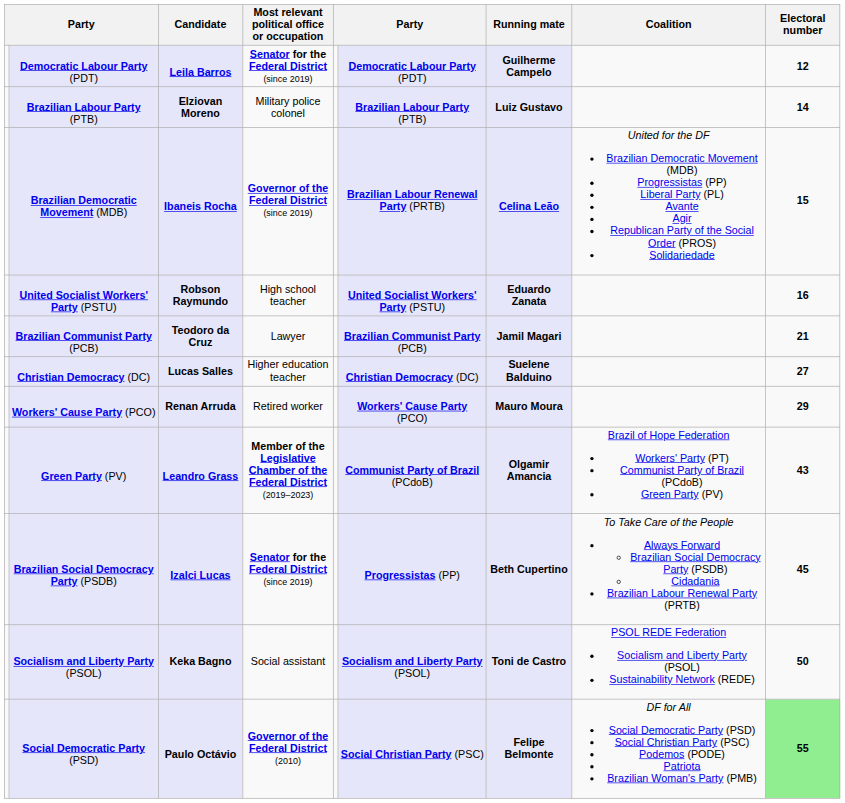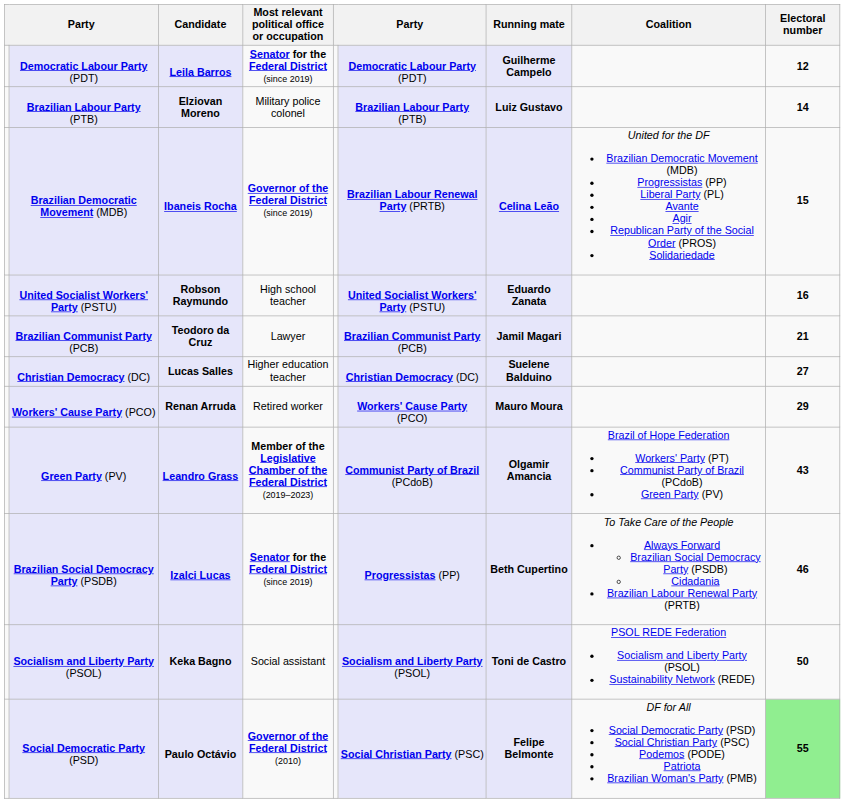(803, 569) 45 -> (803, 569) 46
